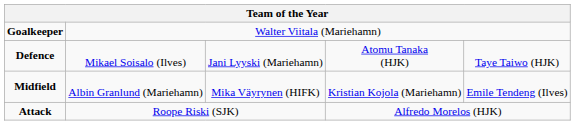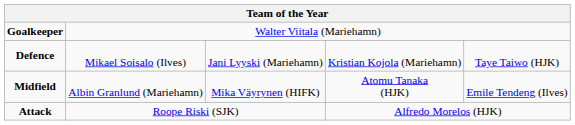(395, 55) Atomu Tanaka (HJK) -> (395, 62) Kristian Kojola (Mariehamn)
(395, 93) Kristian Kojola (Mariehamn) -> (395, 86) Atomu Tanaka (HJK)
